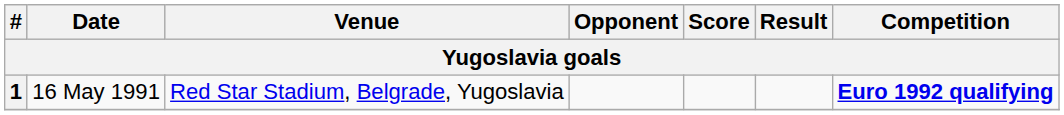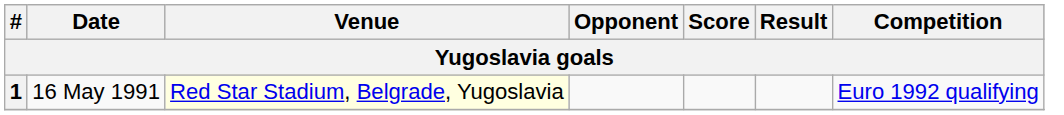(367, 92) no background -> (367, 92) lightyellow background
(945, 92) bold -> (938, 92) normal
